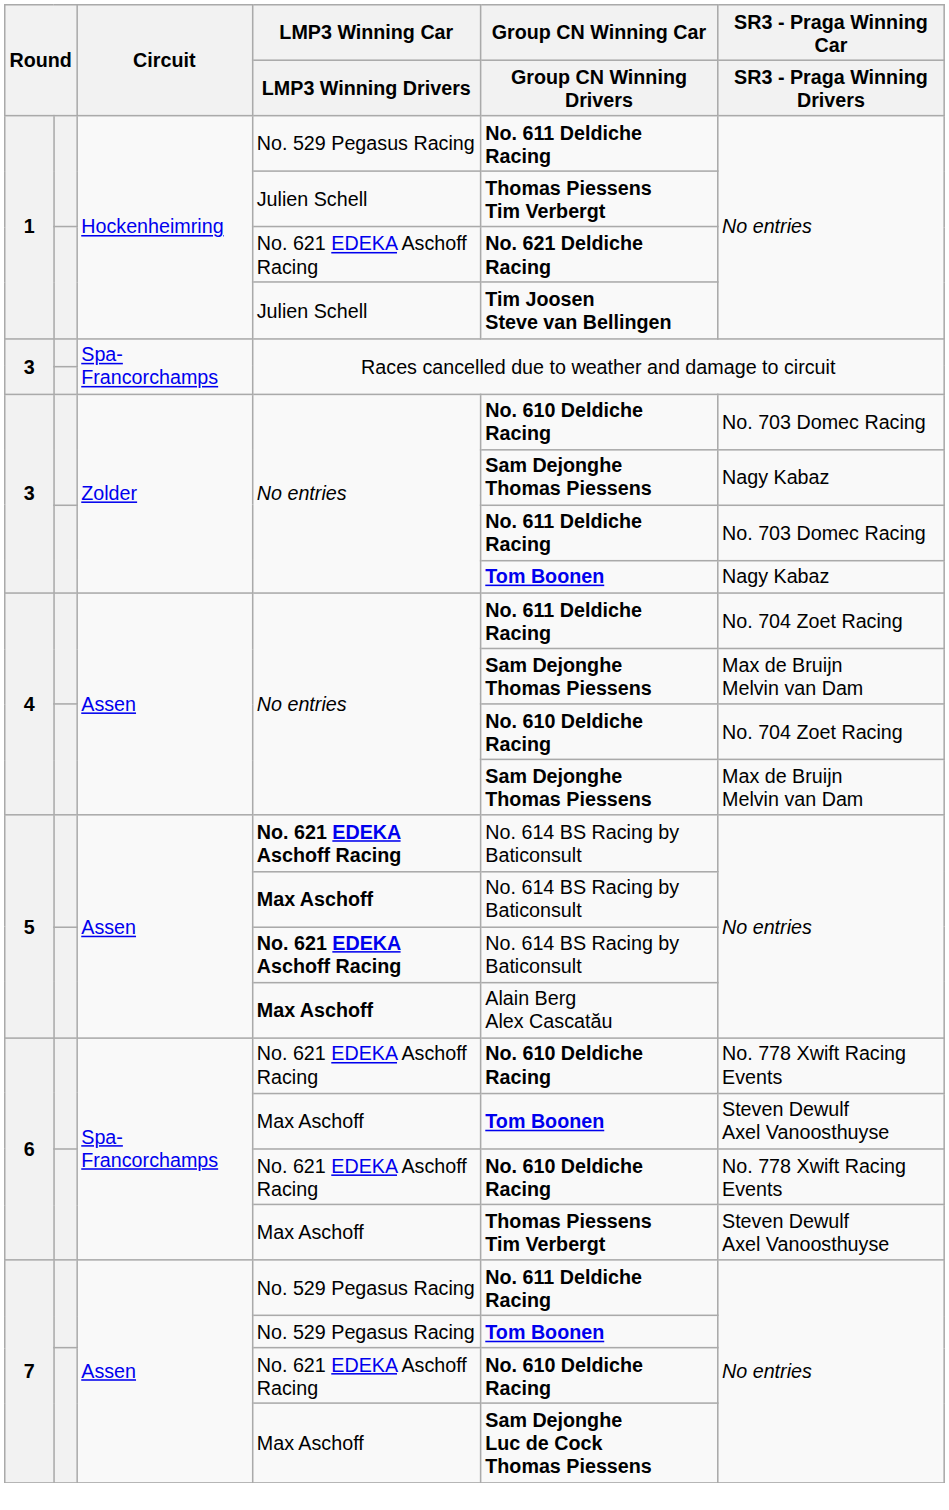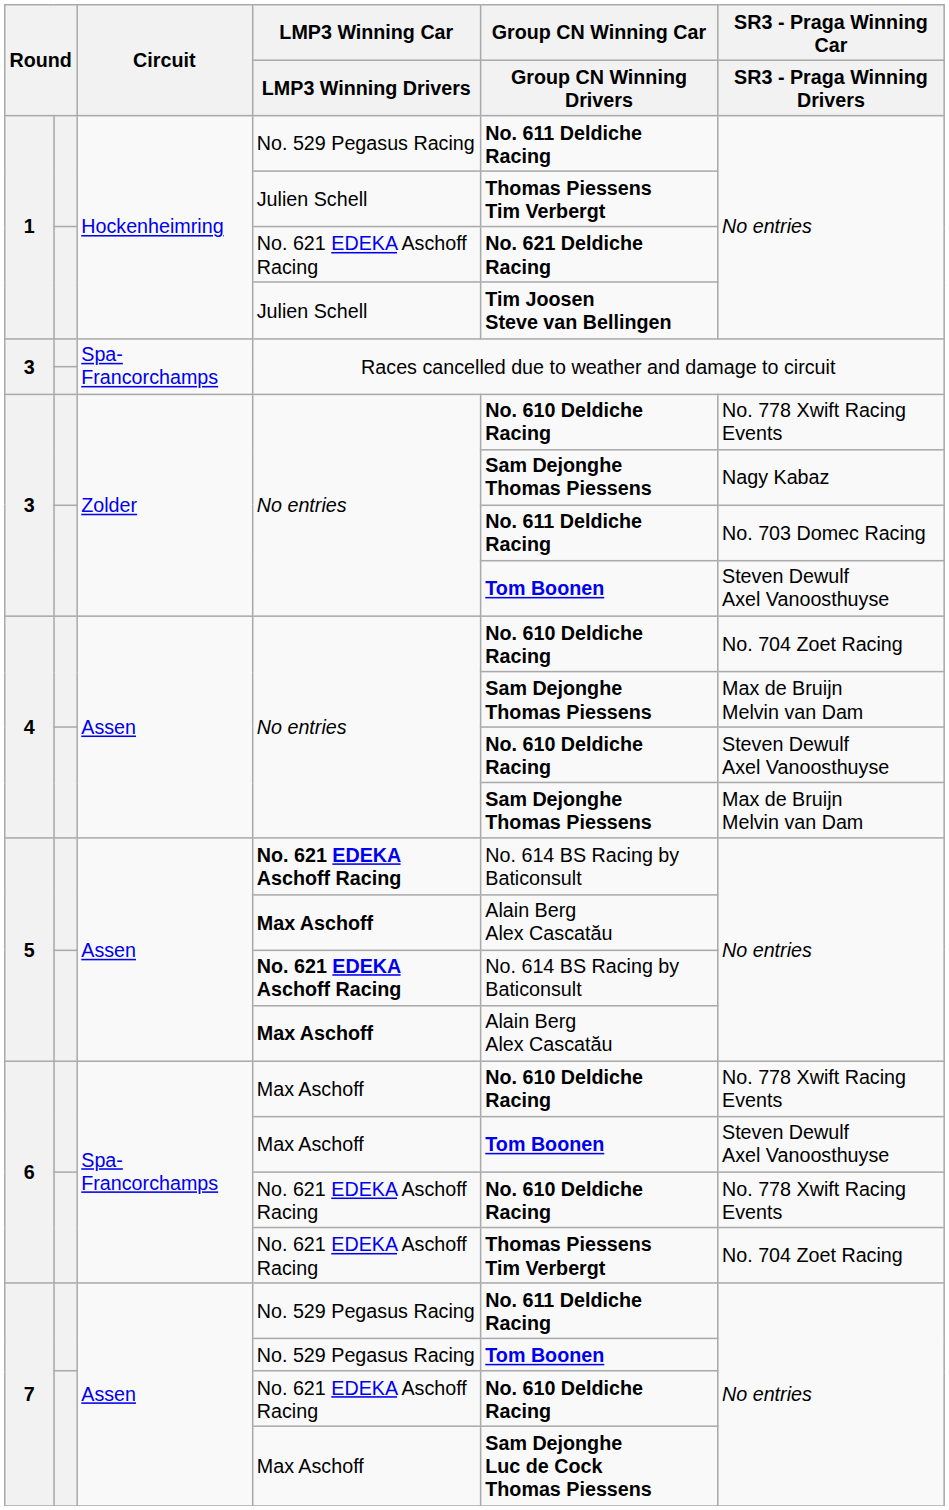(824, 421) No. 703 Domec Racing -> (814, 421) No. 778 Xwift Racing Events
(776, 577) Nagy Kabaz -> (806, 588) Steven Dewulf Axel Vanoosthuyse
(564, 621) No. 611 Deldiche Racing -> (564, 644) No. 610 Deldiche Racing
(812, 732) No. 704 Zoet Racing -> (806, 755) Steven Dewulf Axel Vanoosthuyse
(582, 899) No. 614 BS Racing by Baticonsult -> (549, 922) Alain Berg Alex Cascatău
(362, 1065) No. 621 EDEKA Aschoff Racing -> (310, 1088) Max Aschoff
(310, 1232) Max Aschoff -> (362, 1255) No. 621 EDEKA Aschoff Racing
(806, 1232) Steven Dewulf Axel Vanoosthuyse -> (812, 1255) No. 704 Zoet Racing
